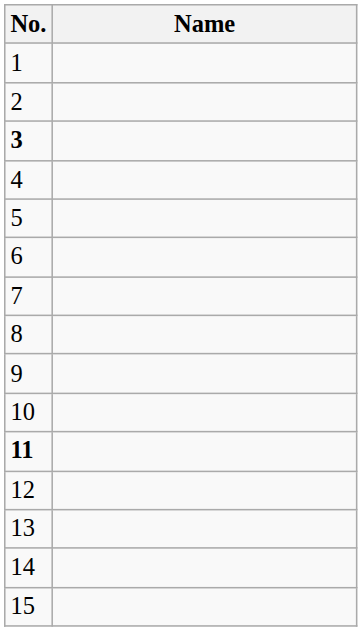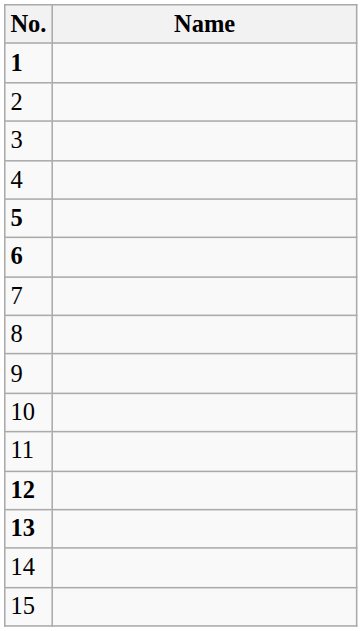(17, 62) normal -> (17, 62) bold
(17, 140) bold -> (17, 140) normal
(17, 218) normal -> (17, 218) bold
(17, 256) normal -> (17, 256) bold
(22, 450) bold -> (22, 450) normal
(23, 489) normal -> (23, 489) bold
(23, 528) normal -> (23, 528) bold
